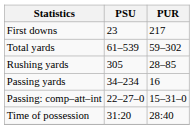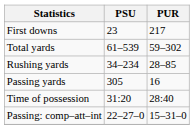(115, 64) 305 -> (123, 64) 34–234
(123, 81) 34–234 -> (115, 81) 305
rows swapped: (54, 98) <-> (48, 115)
